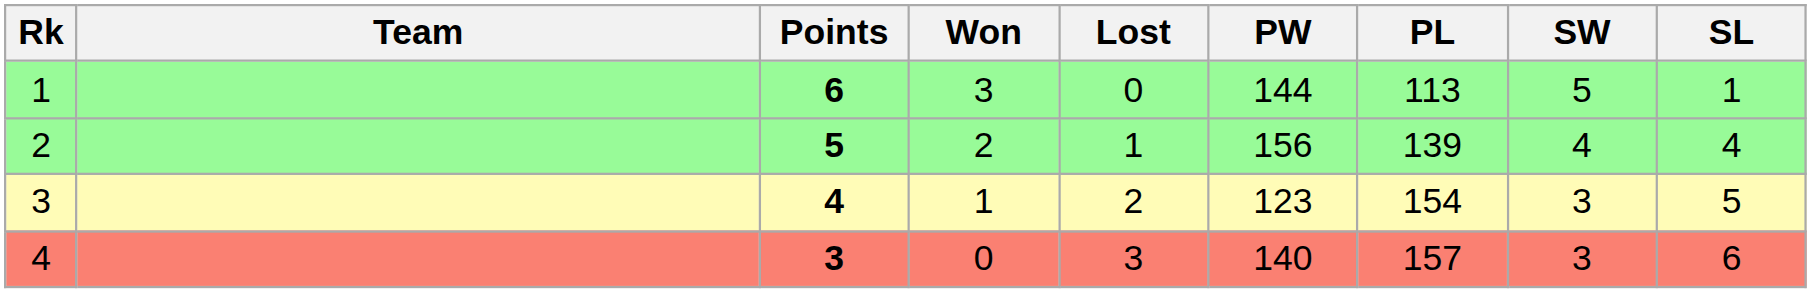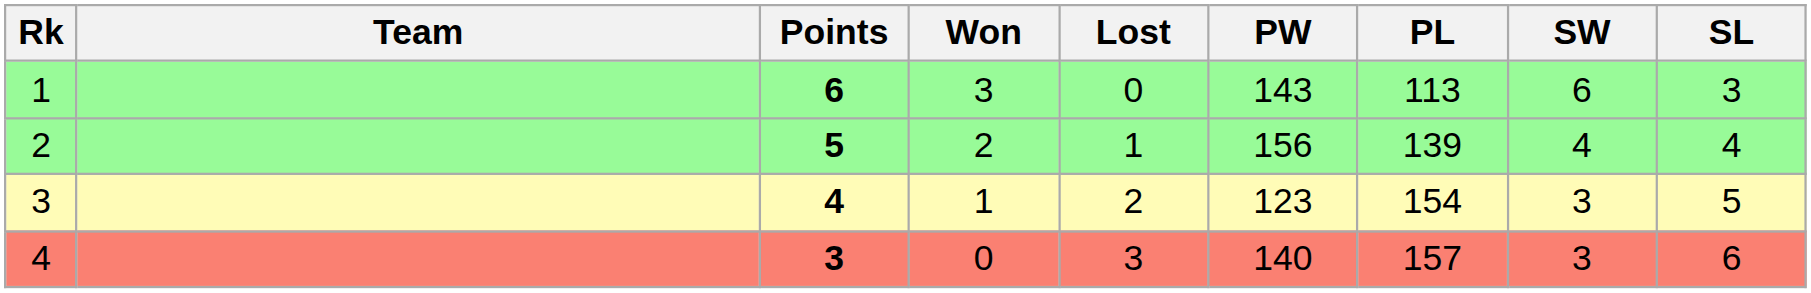(1283, 88) 144 -> (1283, 88) 143
(1582, 88) 5 -> (1582, 88) 6
(1732, 88) 1 -> (1732, 88) 3
